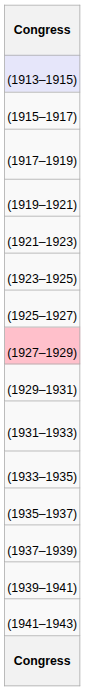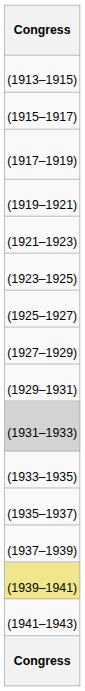(42, 80) lavender background -> (42, 80) no background
(42, 352) pink background -> (42, 352) no background
(42, 433) no background -> (42, 433) lightgrey background
(42, 587) no background -> (42, 587) khaki background
